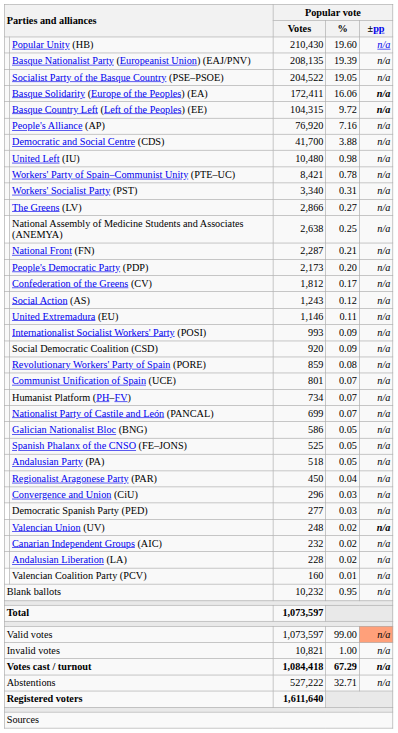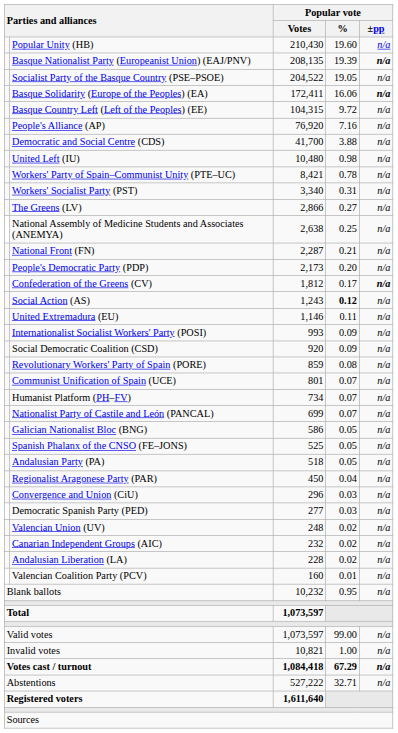(384, 61) normal -> (384, 61) bold
(384, 110) bold -> (384, 110) normal
(384, 283) normal -> (384, 283) bold
(348, 300) normal -> (348, 300) bold
(384, 527) bold -> (384, 527) normal
(384, 634) lightsalmon background -> (384, 634) no background
